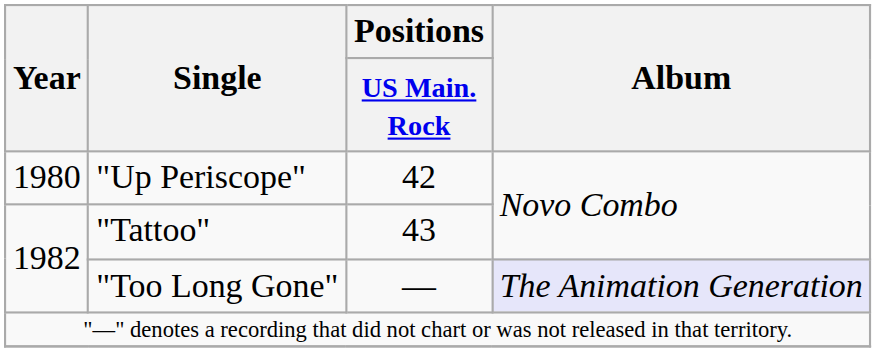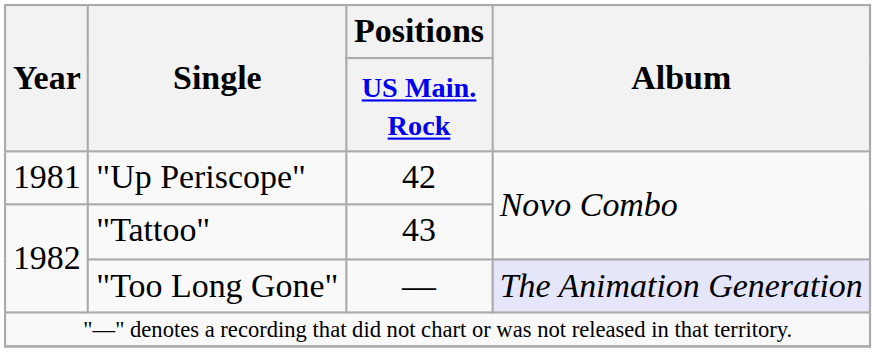(47, 177) 1980 -> (47, 177) 1981
